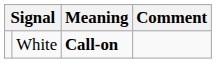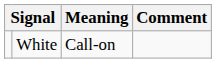(92, 44) bold -> (90, 44) normal
